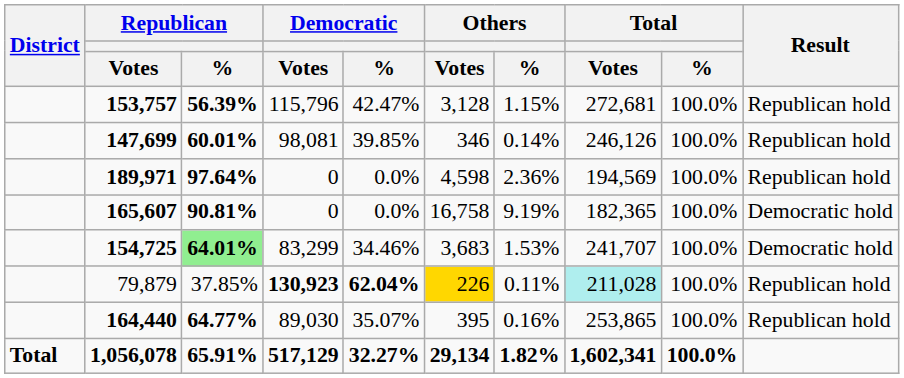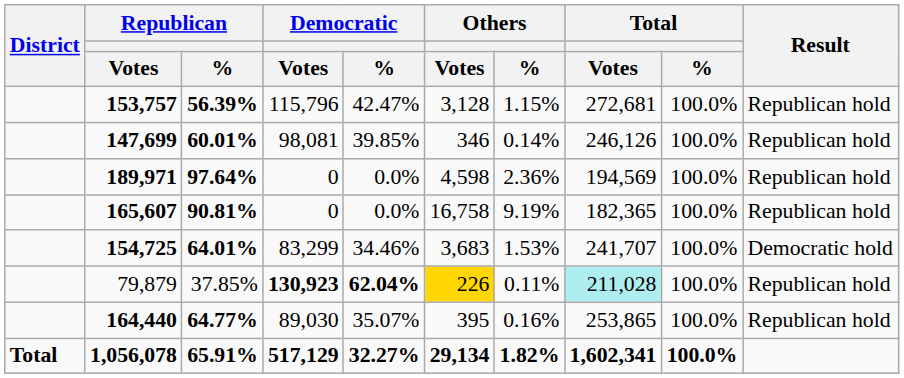(820, 212) Democratic hold -> (819, 212) Republican hold
(222, 248) lightgreen background -> (222, 248) no background
